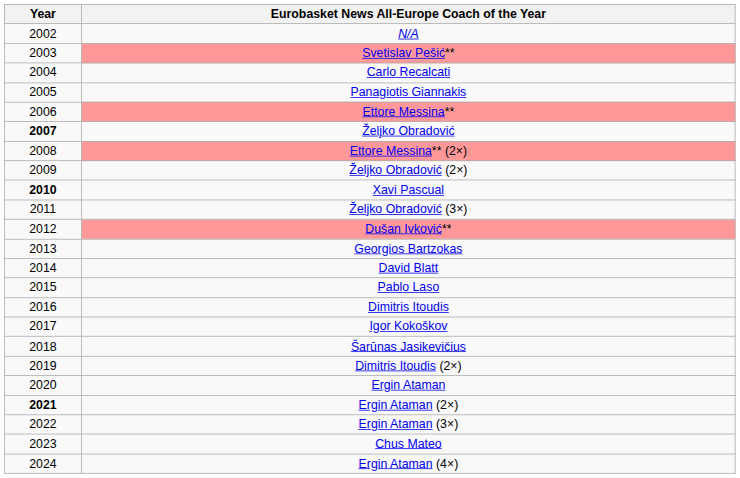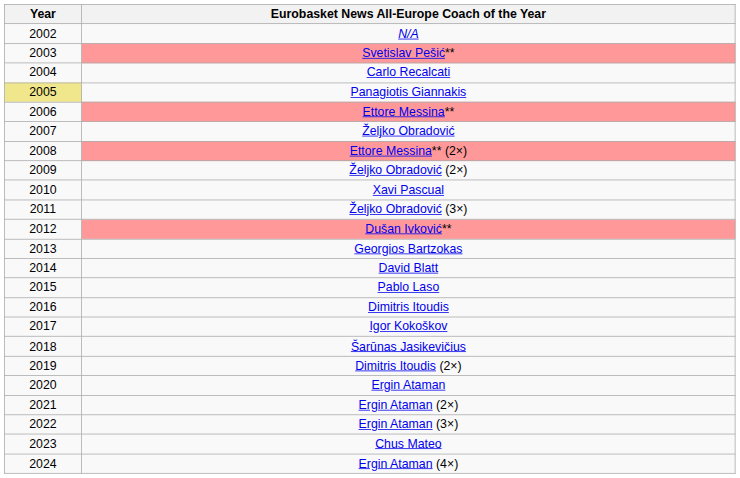(43, 92) no background -> (43, 92) khaki background
(43, 131) bold -> (43, 131) normal
(43, 190) bold -> (43, 190) normal
(43, 405) bold -> (43, 405) normal
